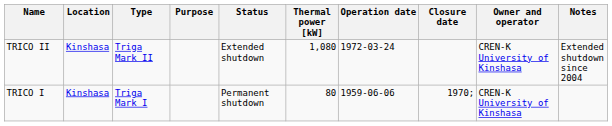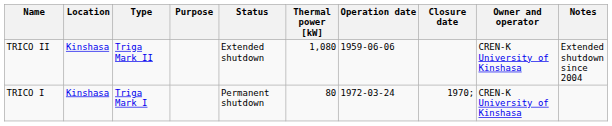(368, 47) 1972-03-24 -> (368, 47) 1959-06-06
(368, 93) 1959-06-06 -> (368, 93) 1972-03-24
